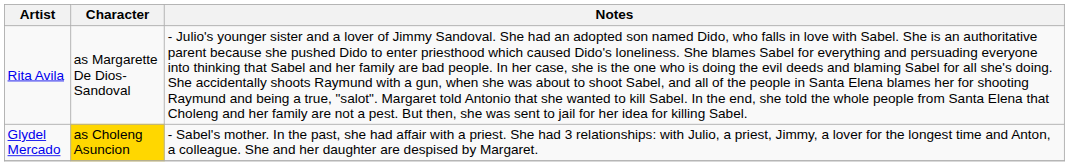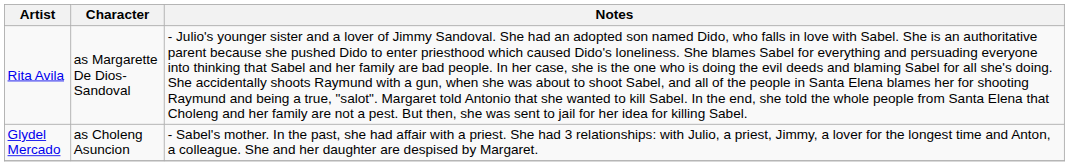(108, 142) gold background -> (108, 142) no background
